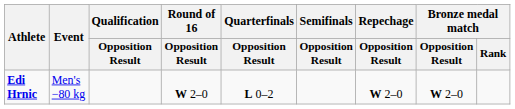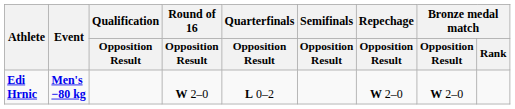(68, 87) normal -> (69, 87) bold
